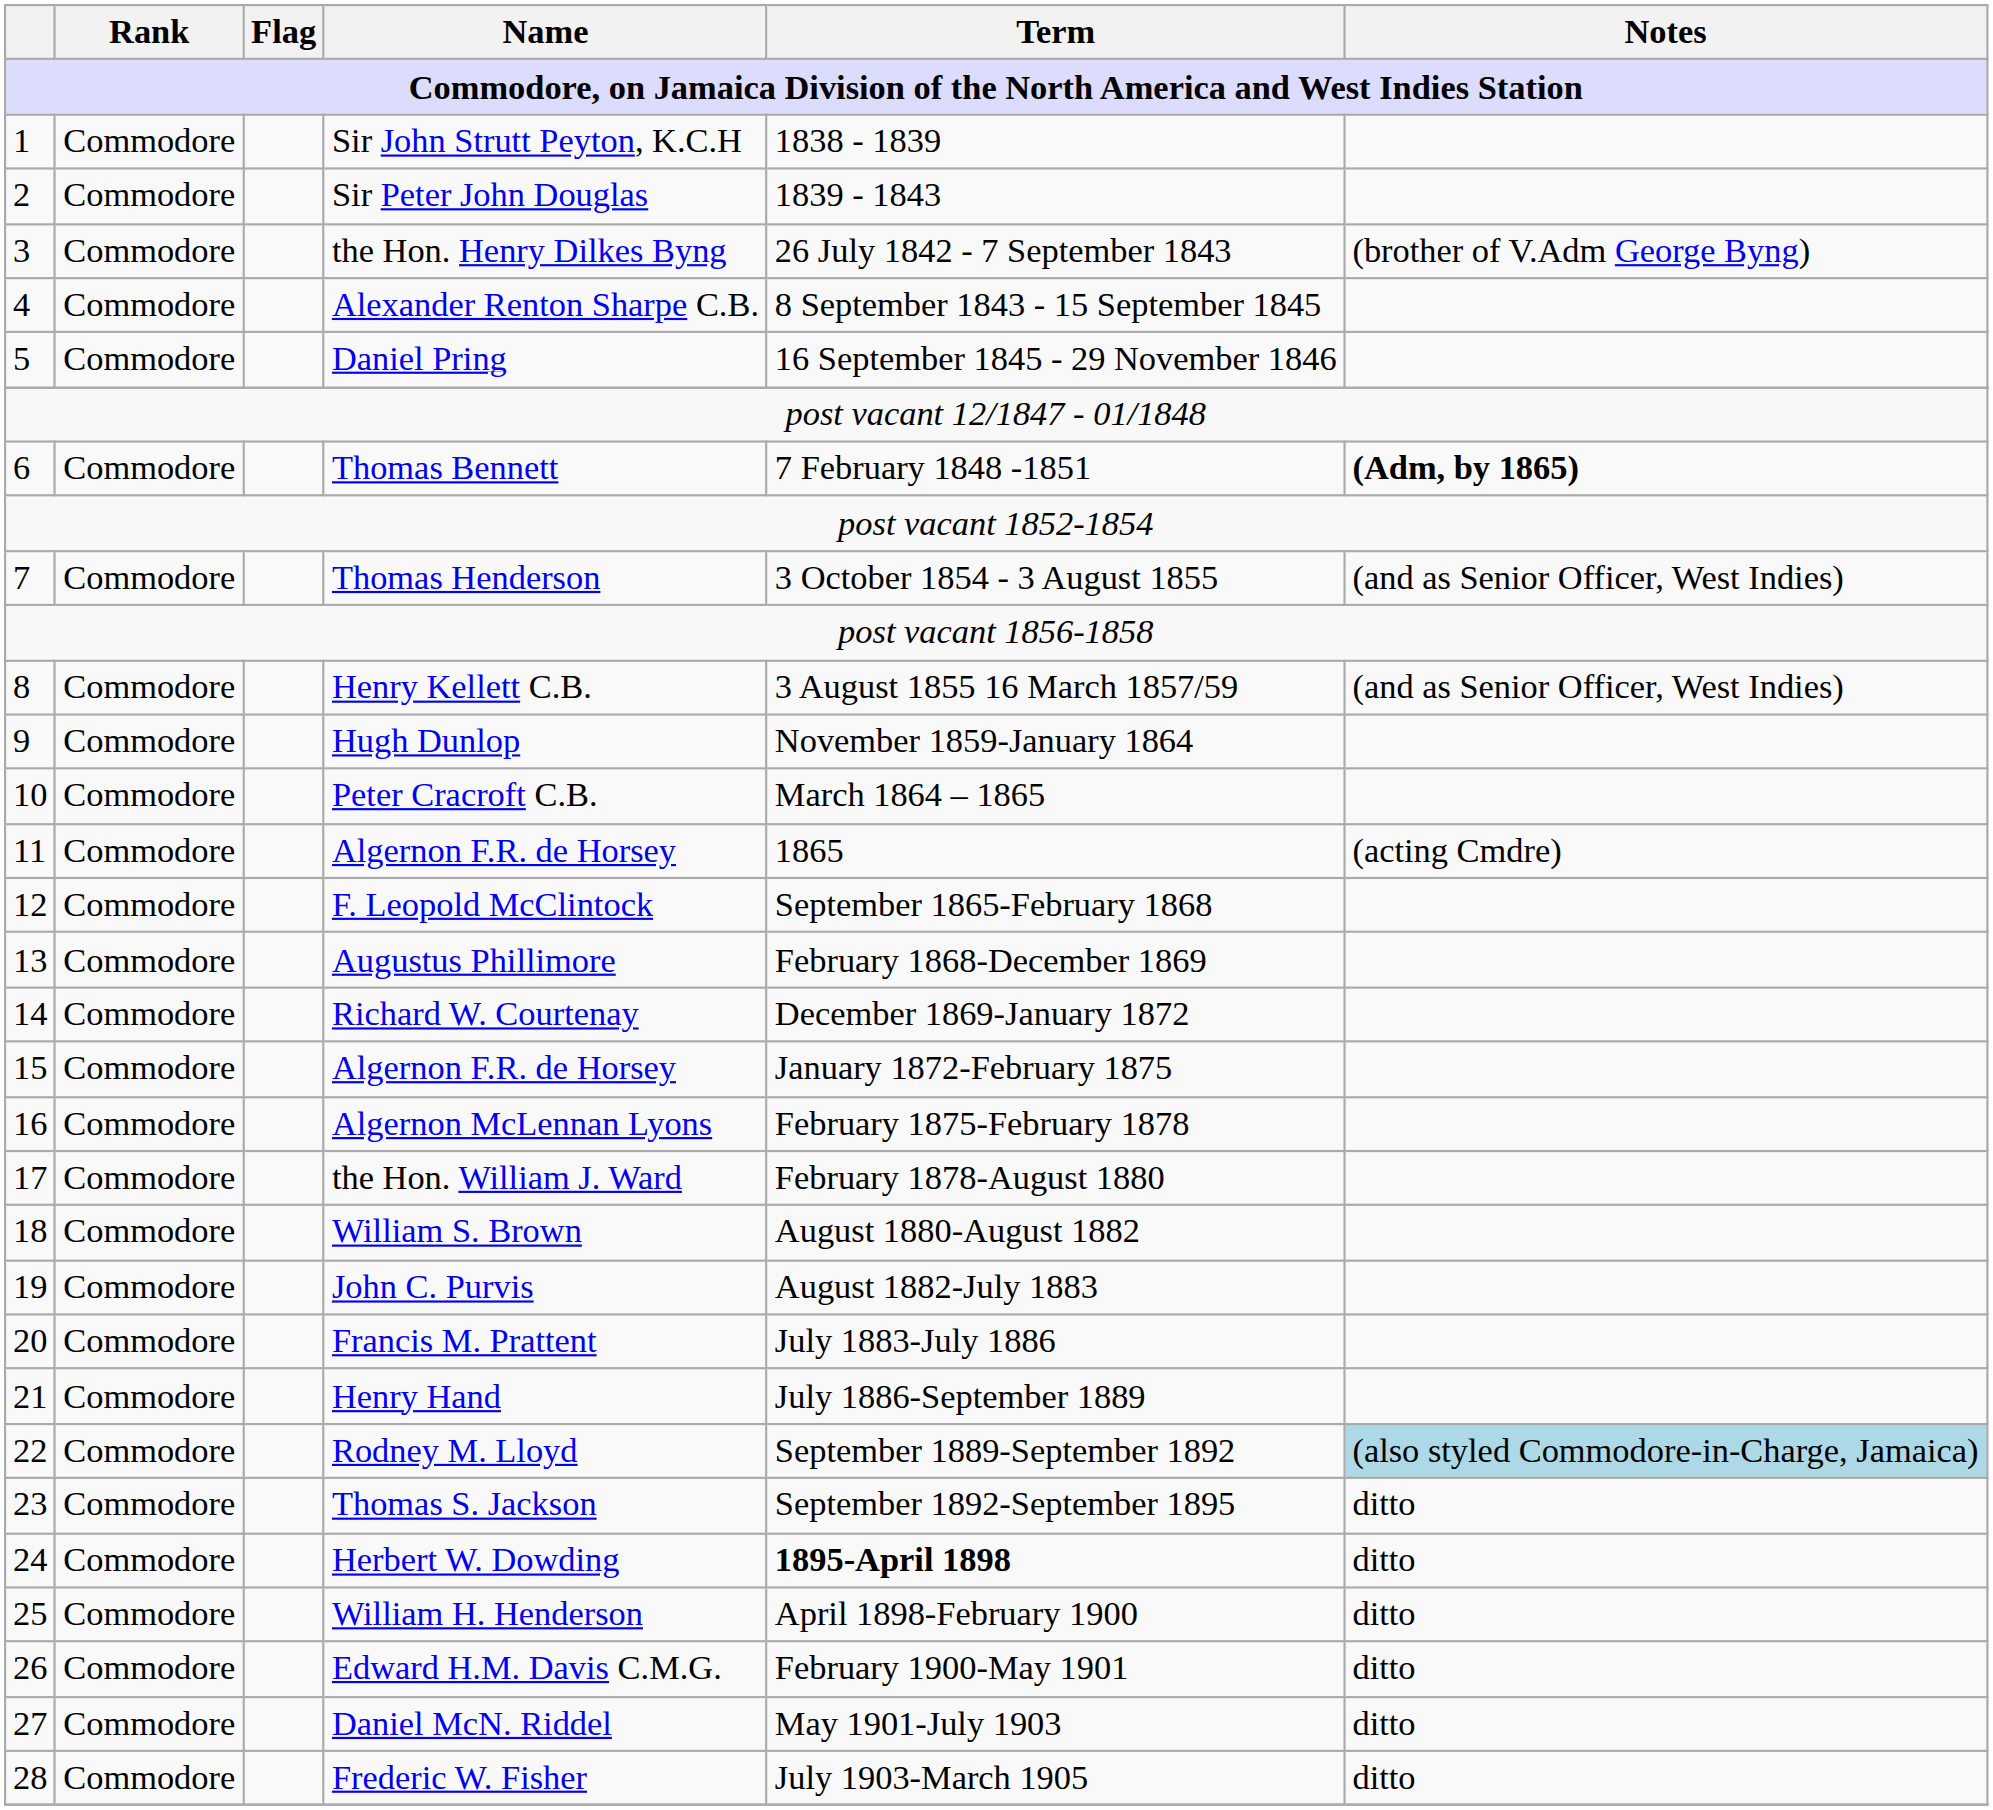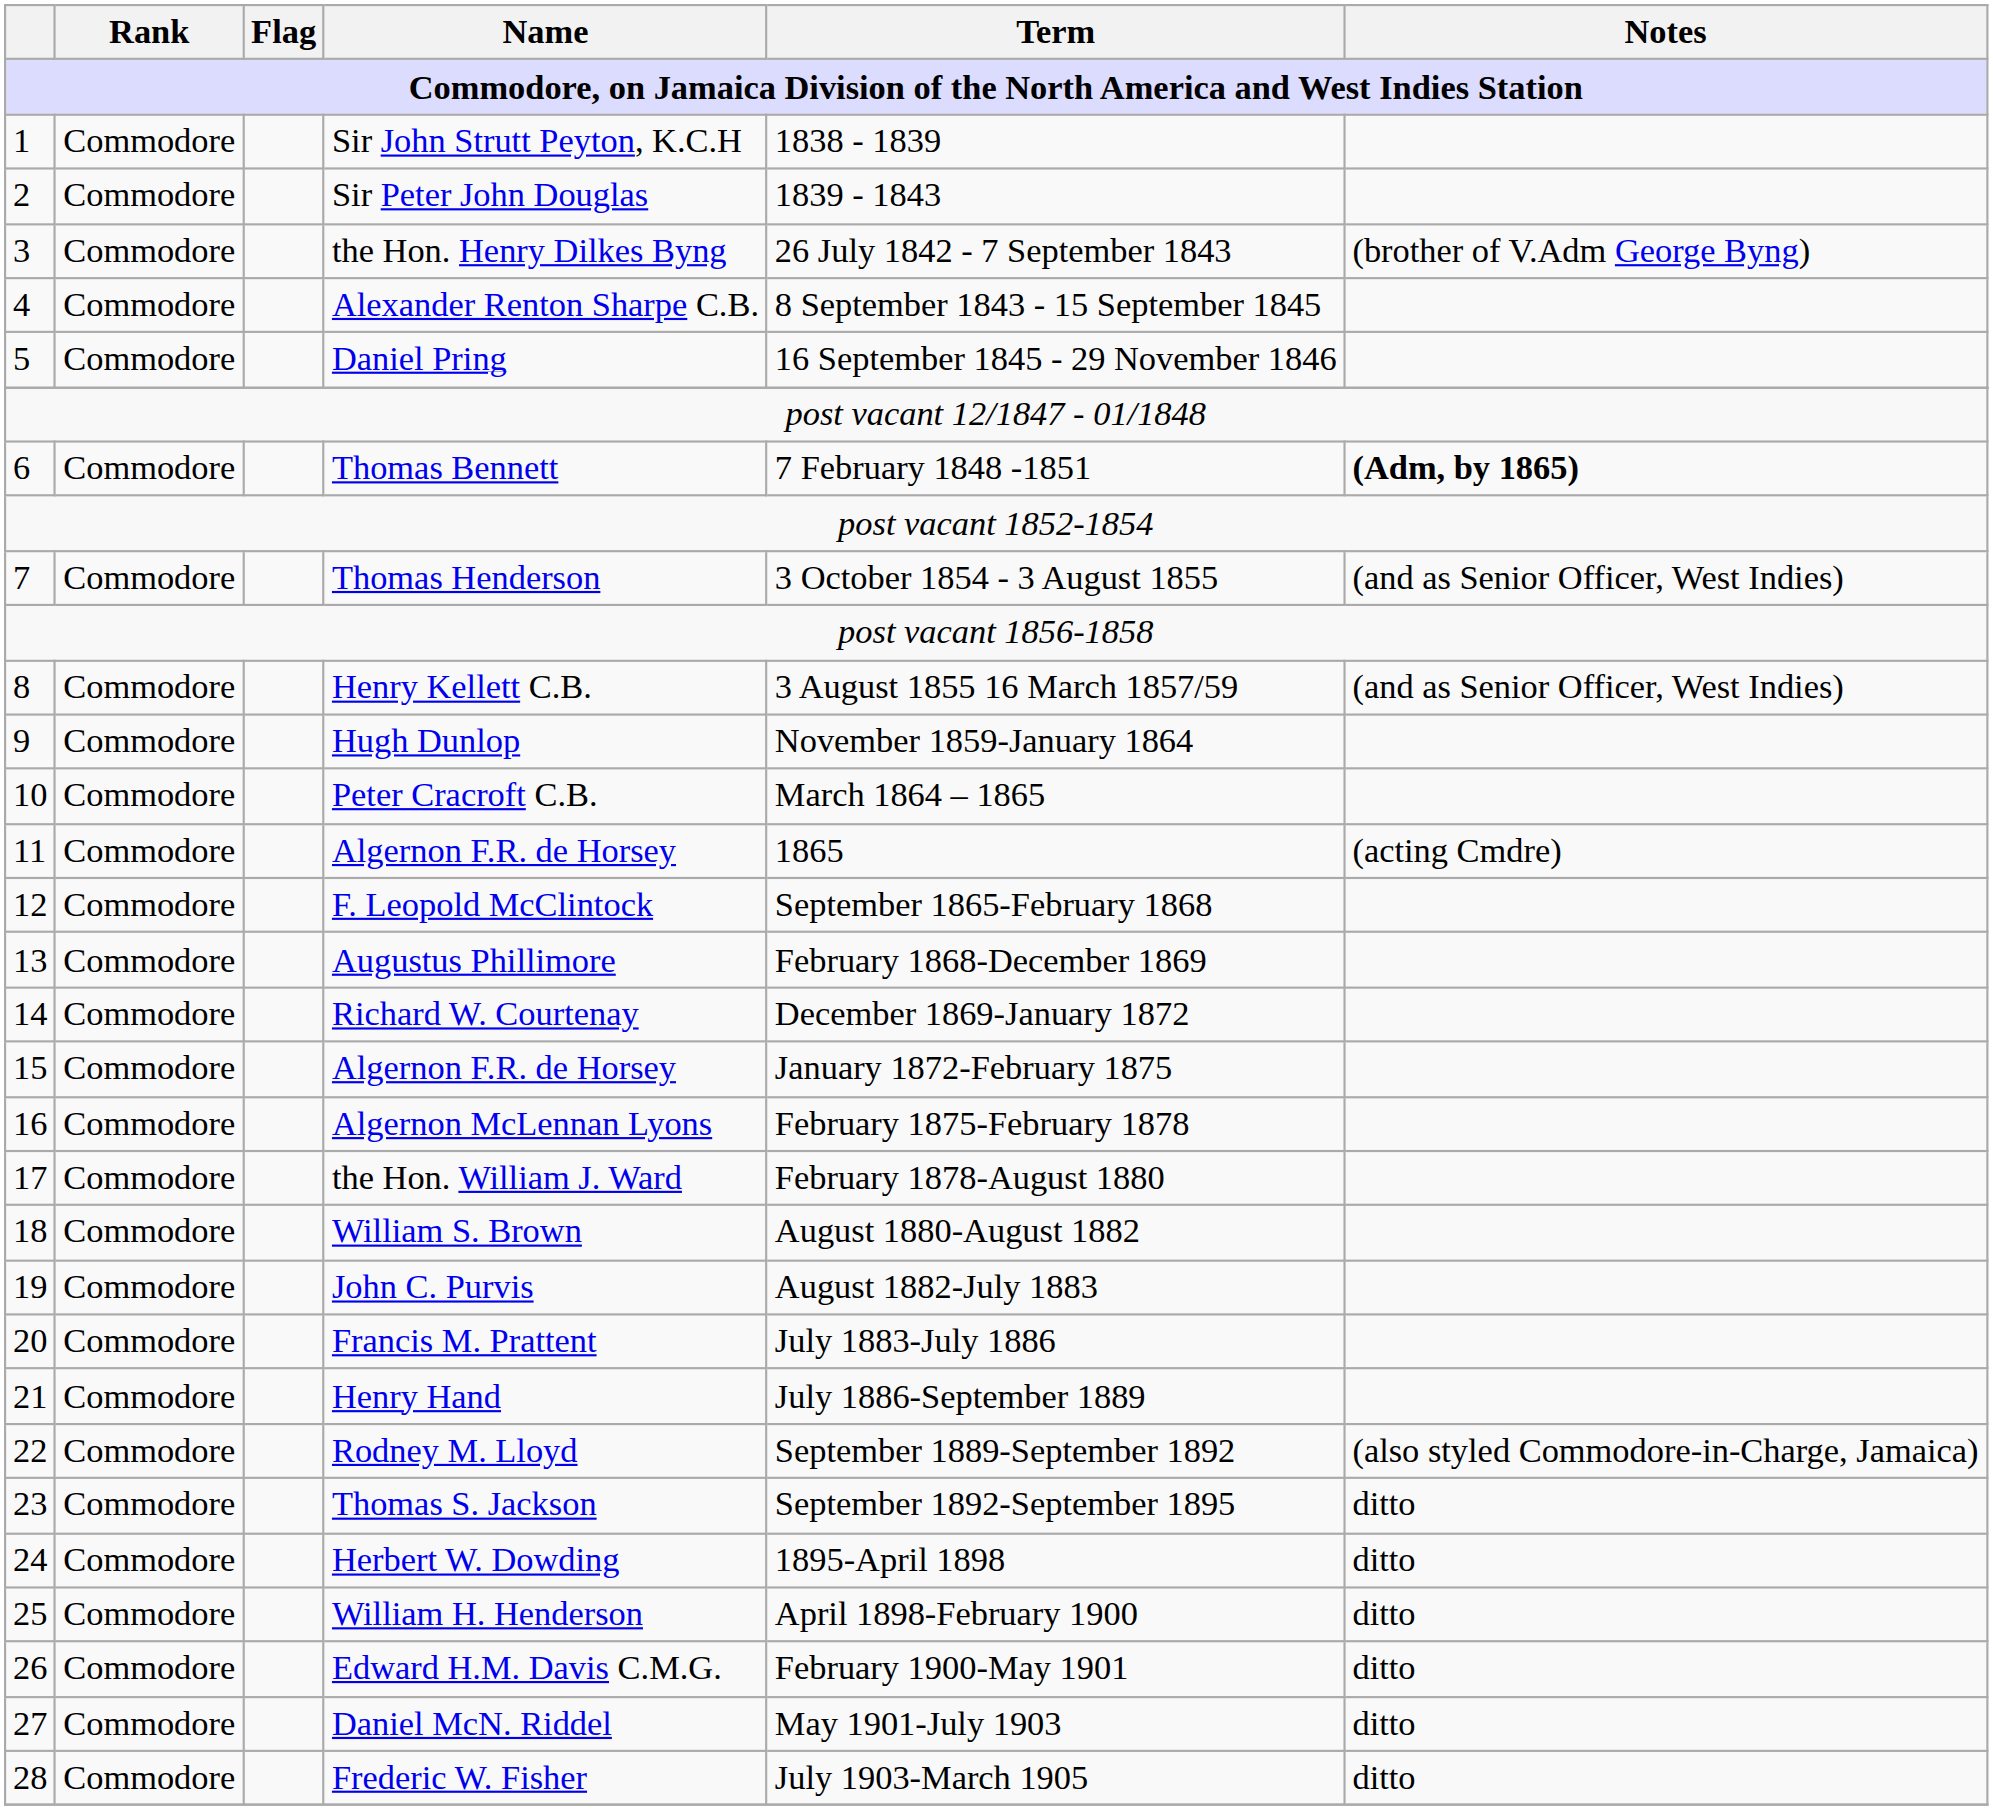(1665, 1450) lightblue background -> (1665, 1450) no background
(893, 1559) bold -> (890, 1559) normal
